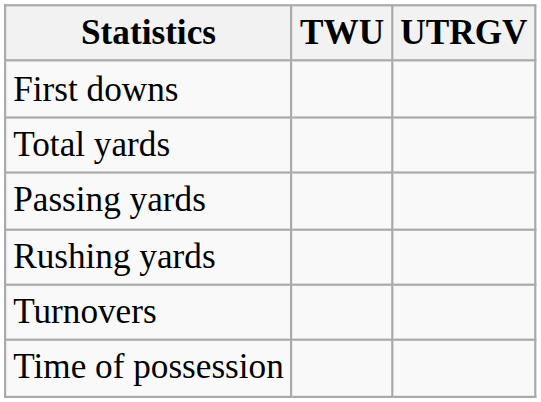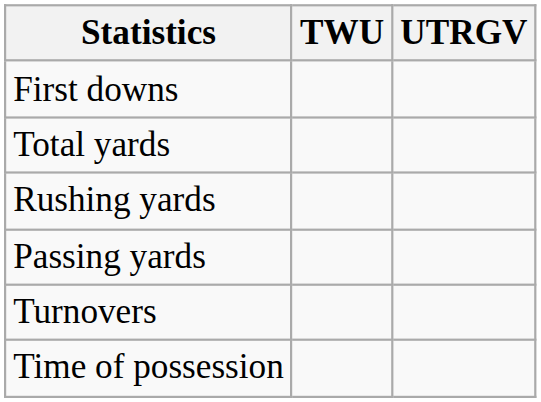rows swapped: (114, 255) <-> (110, 200)
